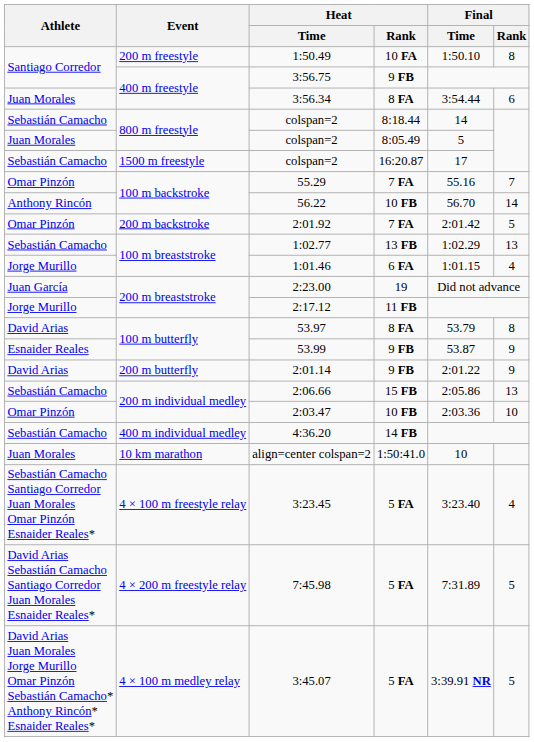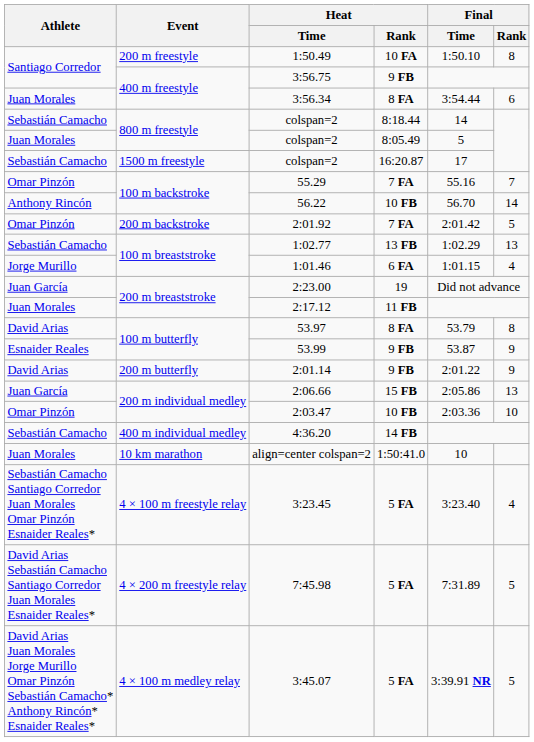(42, 307) Jorge Murillo -> (41, 307) Juan Morales
(57, 391) Sebastián Camacho -> (37, 391) Juan García
